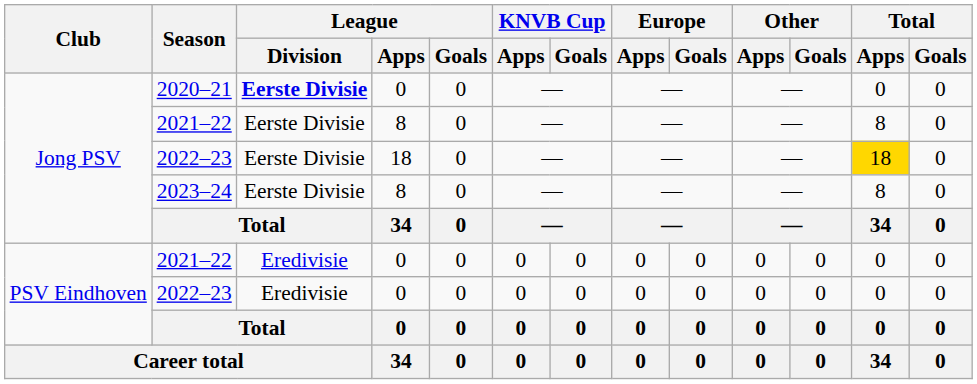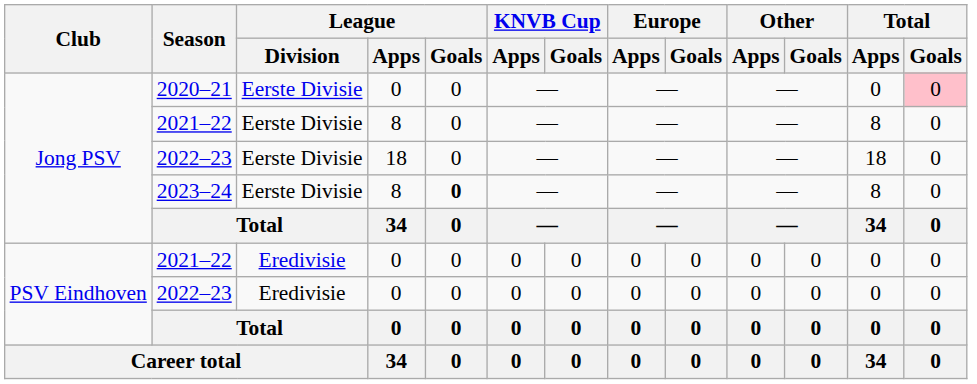(304, 89) bold -> (302, 89) normal
(940, 89) no background -> (936, 89) pink background
(880, 157) gold background -> (876, 157) no background
(461, 191) normal -> (456, 191) bold
